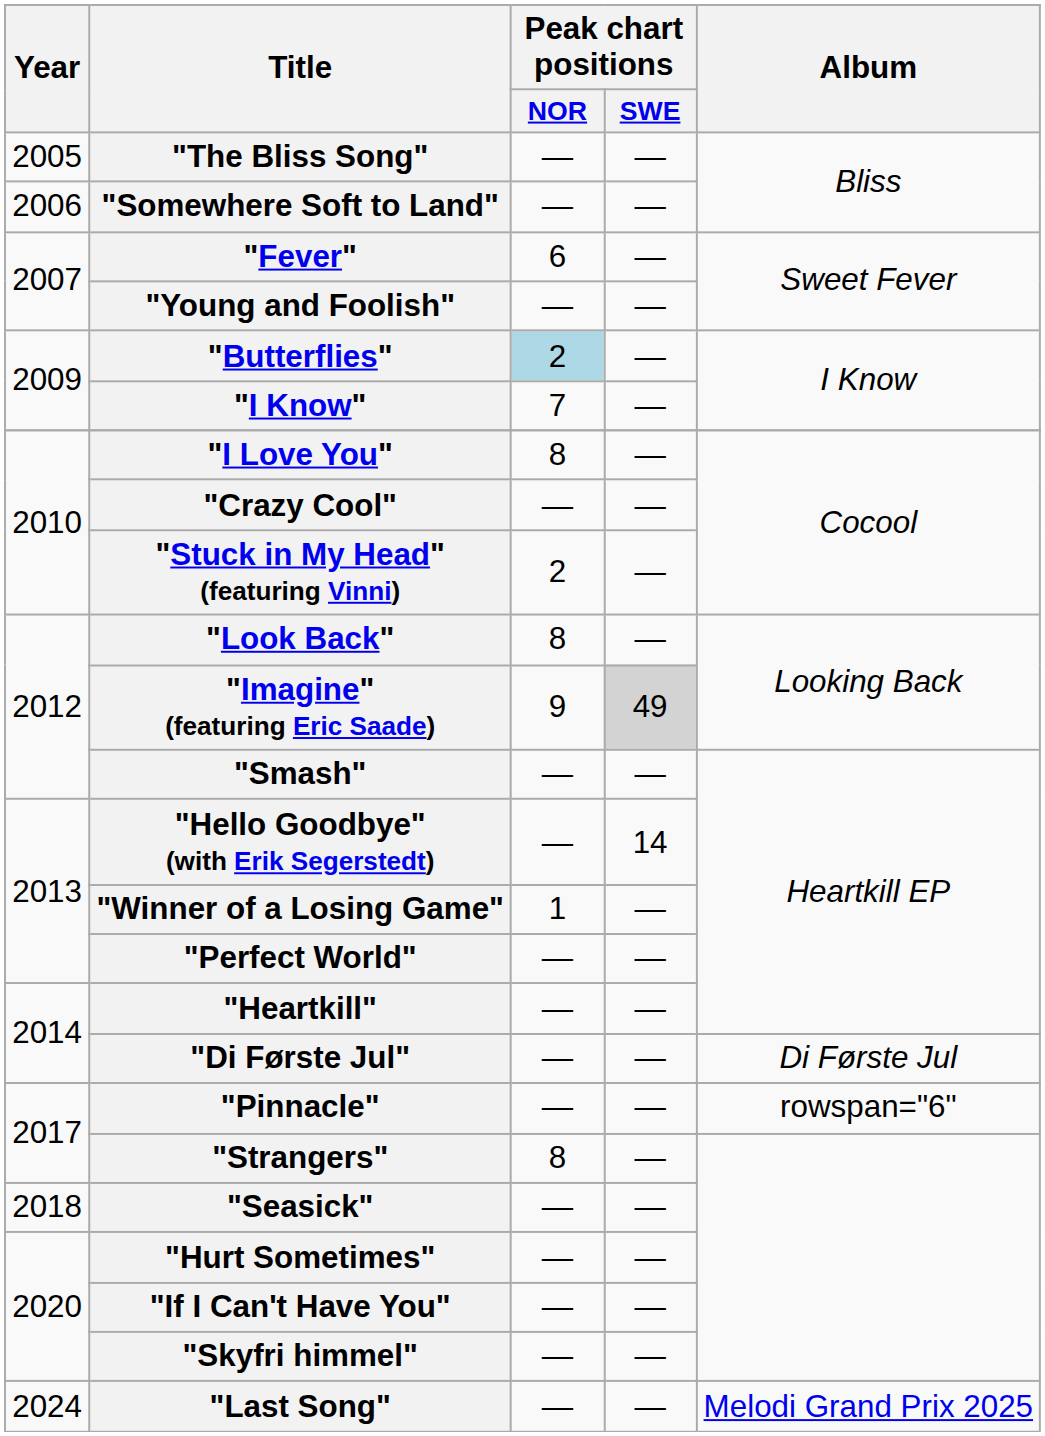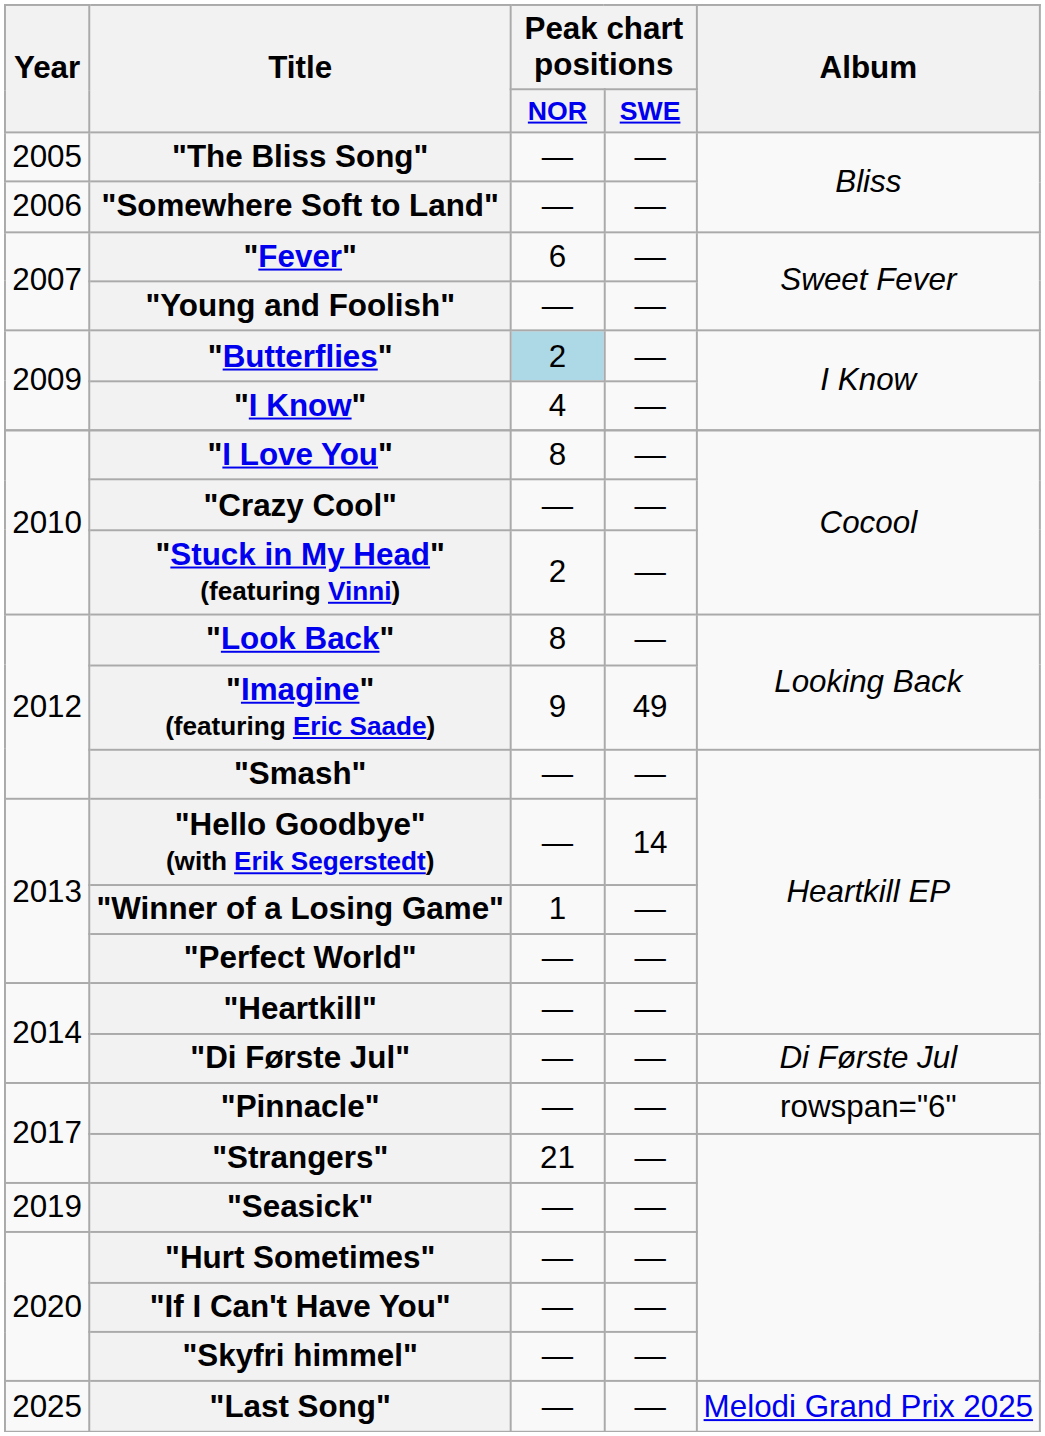(557, 405) 7 -> (557, 405) 4
(650, 706) lightgrey background -> (650, 706) no background
(557, 1157) 8 -> (558, 1157) 21
(47, 1207) 2018 -> (47, 1207) 2019
(47, 1406) 2024 -> (47, 1406) 2025
